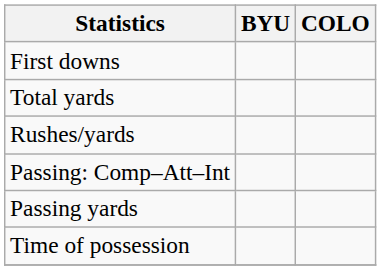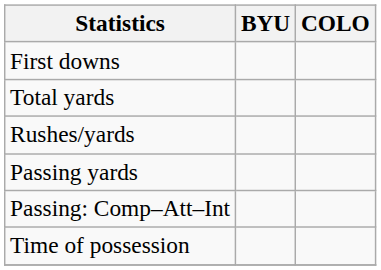rows swapped: (74, 208) <-> (120, 171)
